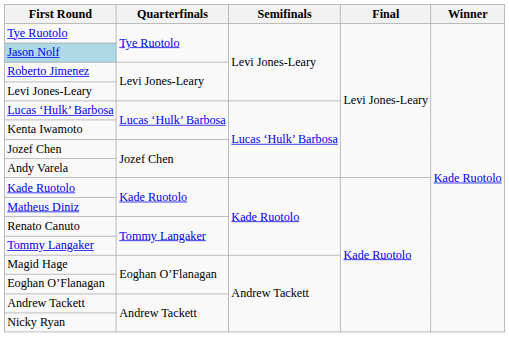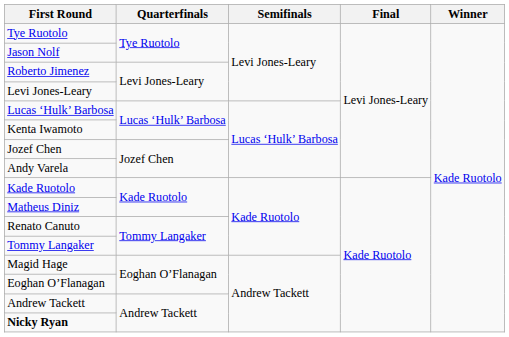(33, 52) lightblue background -> (33, 52) no background
(36, 322) normal -> (38, 322) bold
